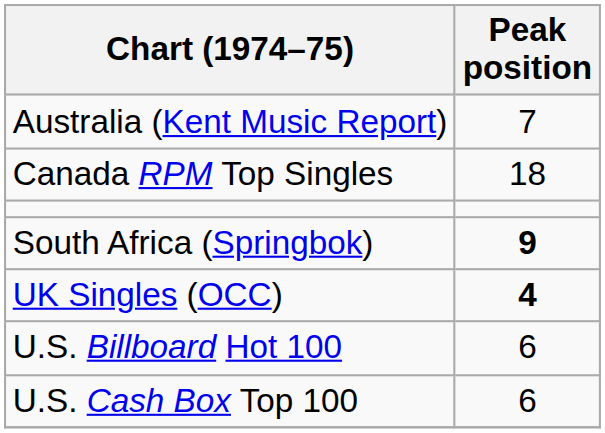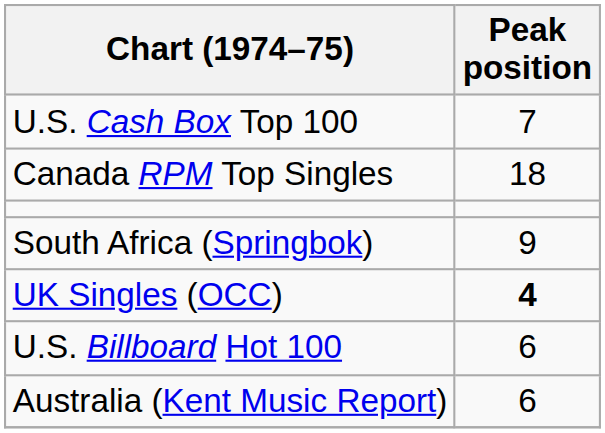(230, 121) Australia (Kent Music Report) -> (185, 121) U.S. Cash Box Top 100
(527, 242) bold -> (527, 242) normal
(185, 400) U.S. Cash Box Top 100 -> (230, 400) Australia (Kent Music Report)
